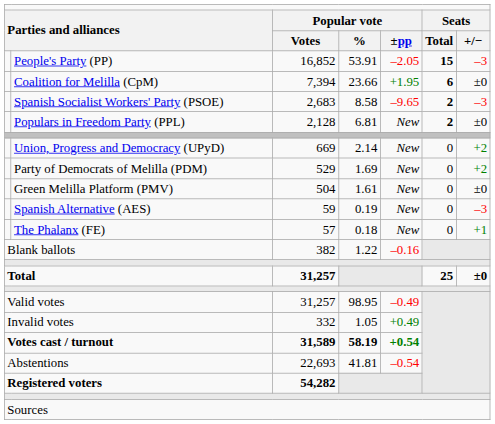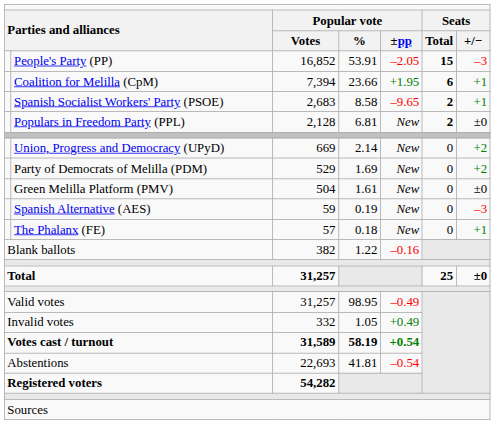(480, 81) ±0 -> (480, 81) +1
(481, 101) –3 -> (480, 101) +1
